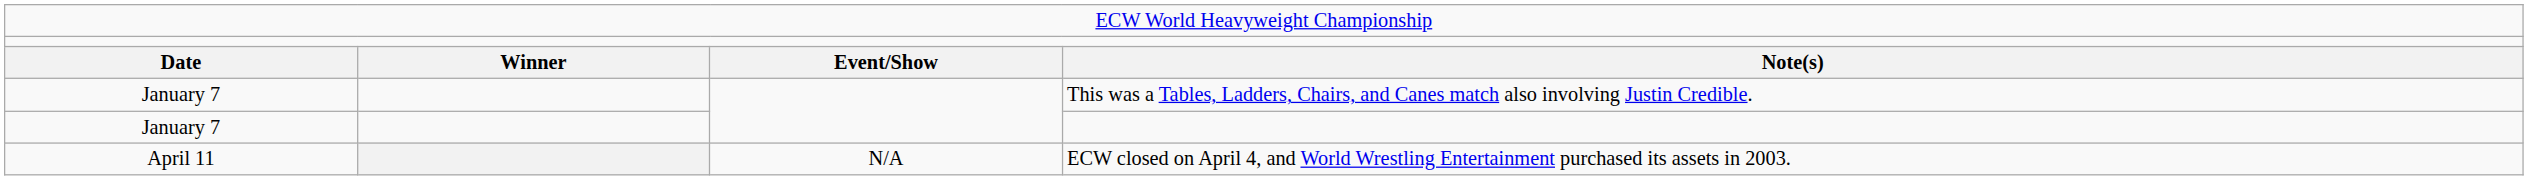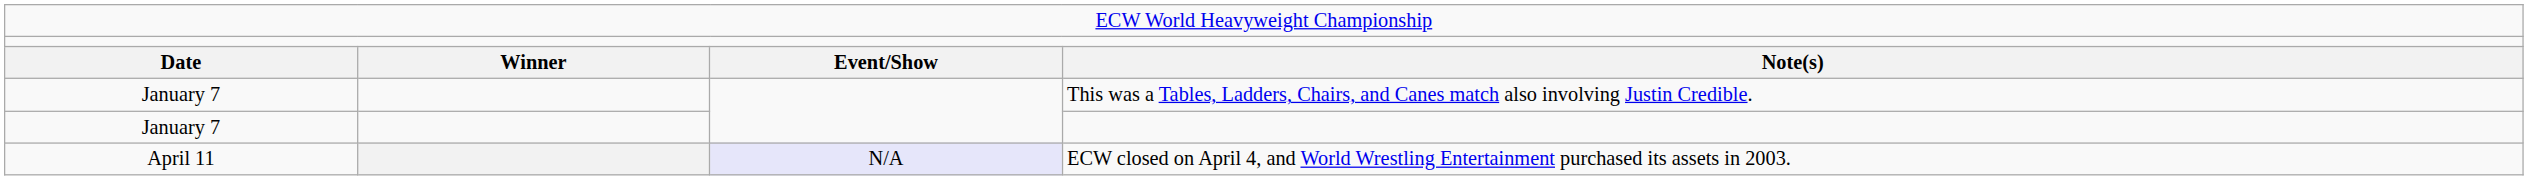(886, 158) no background -> (886, 158) lavender background
